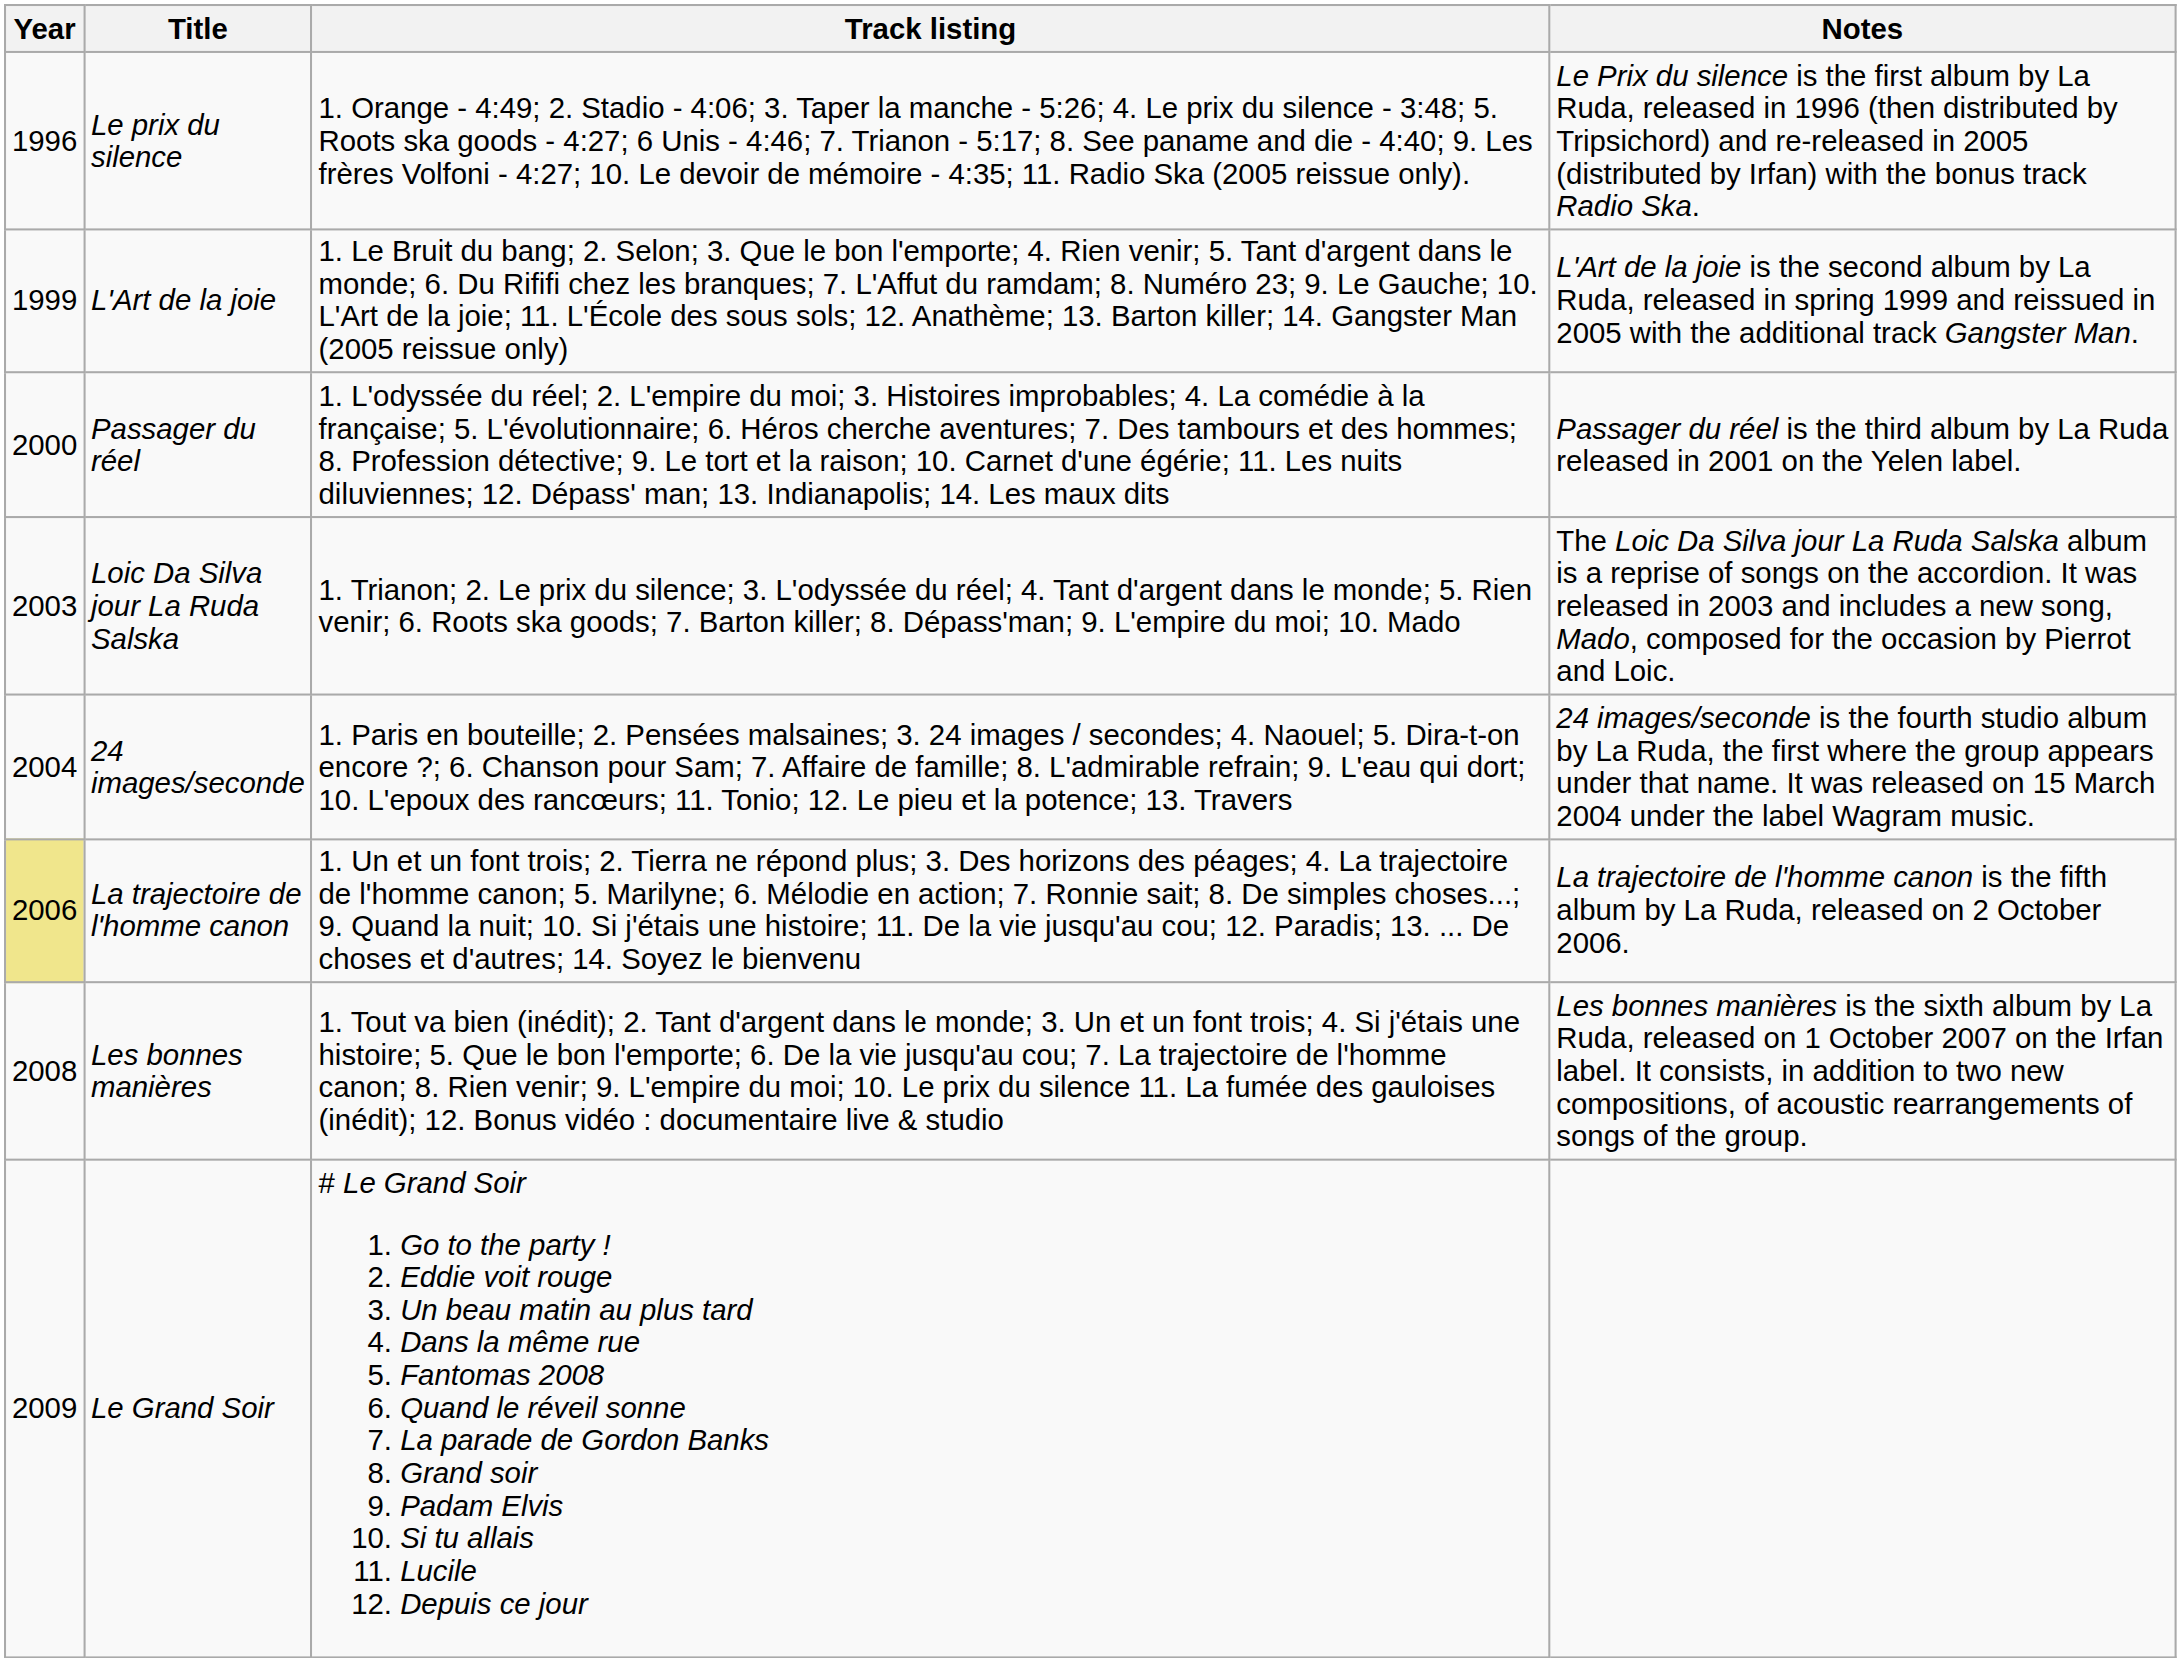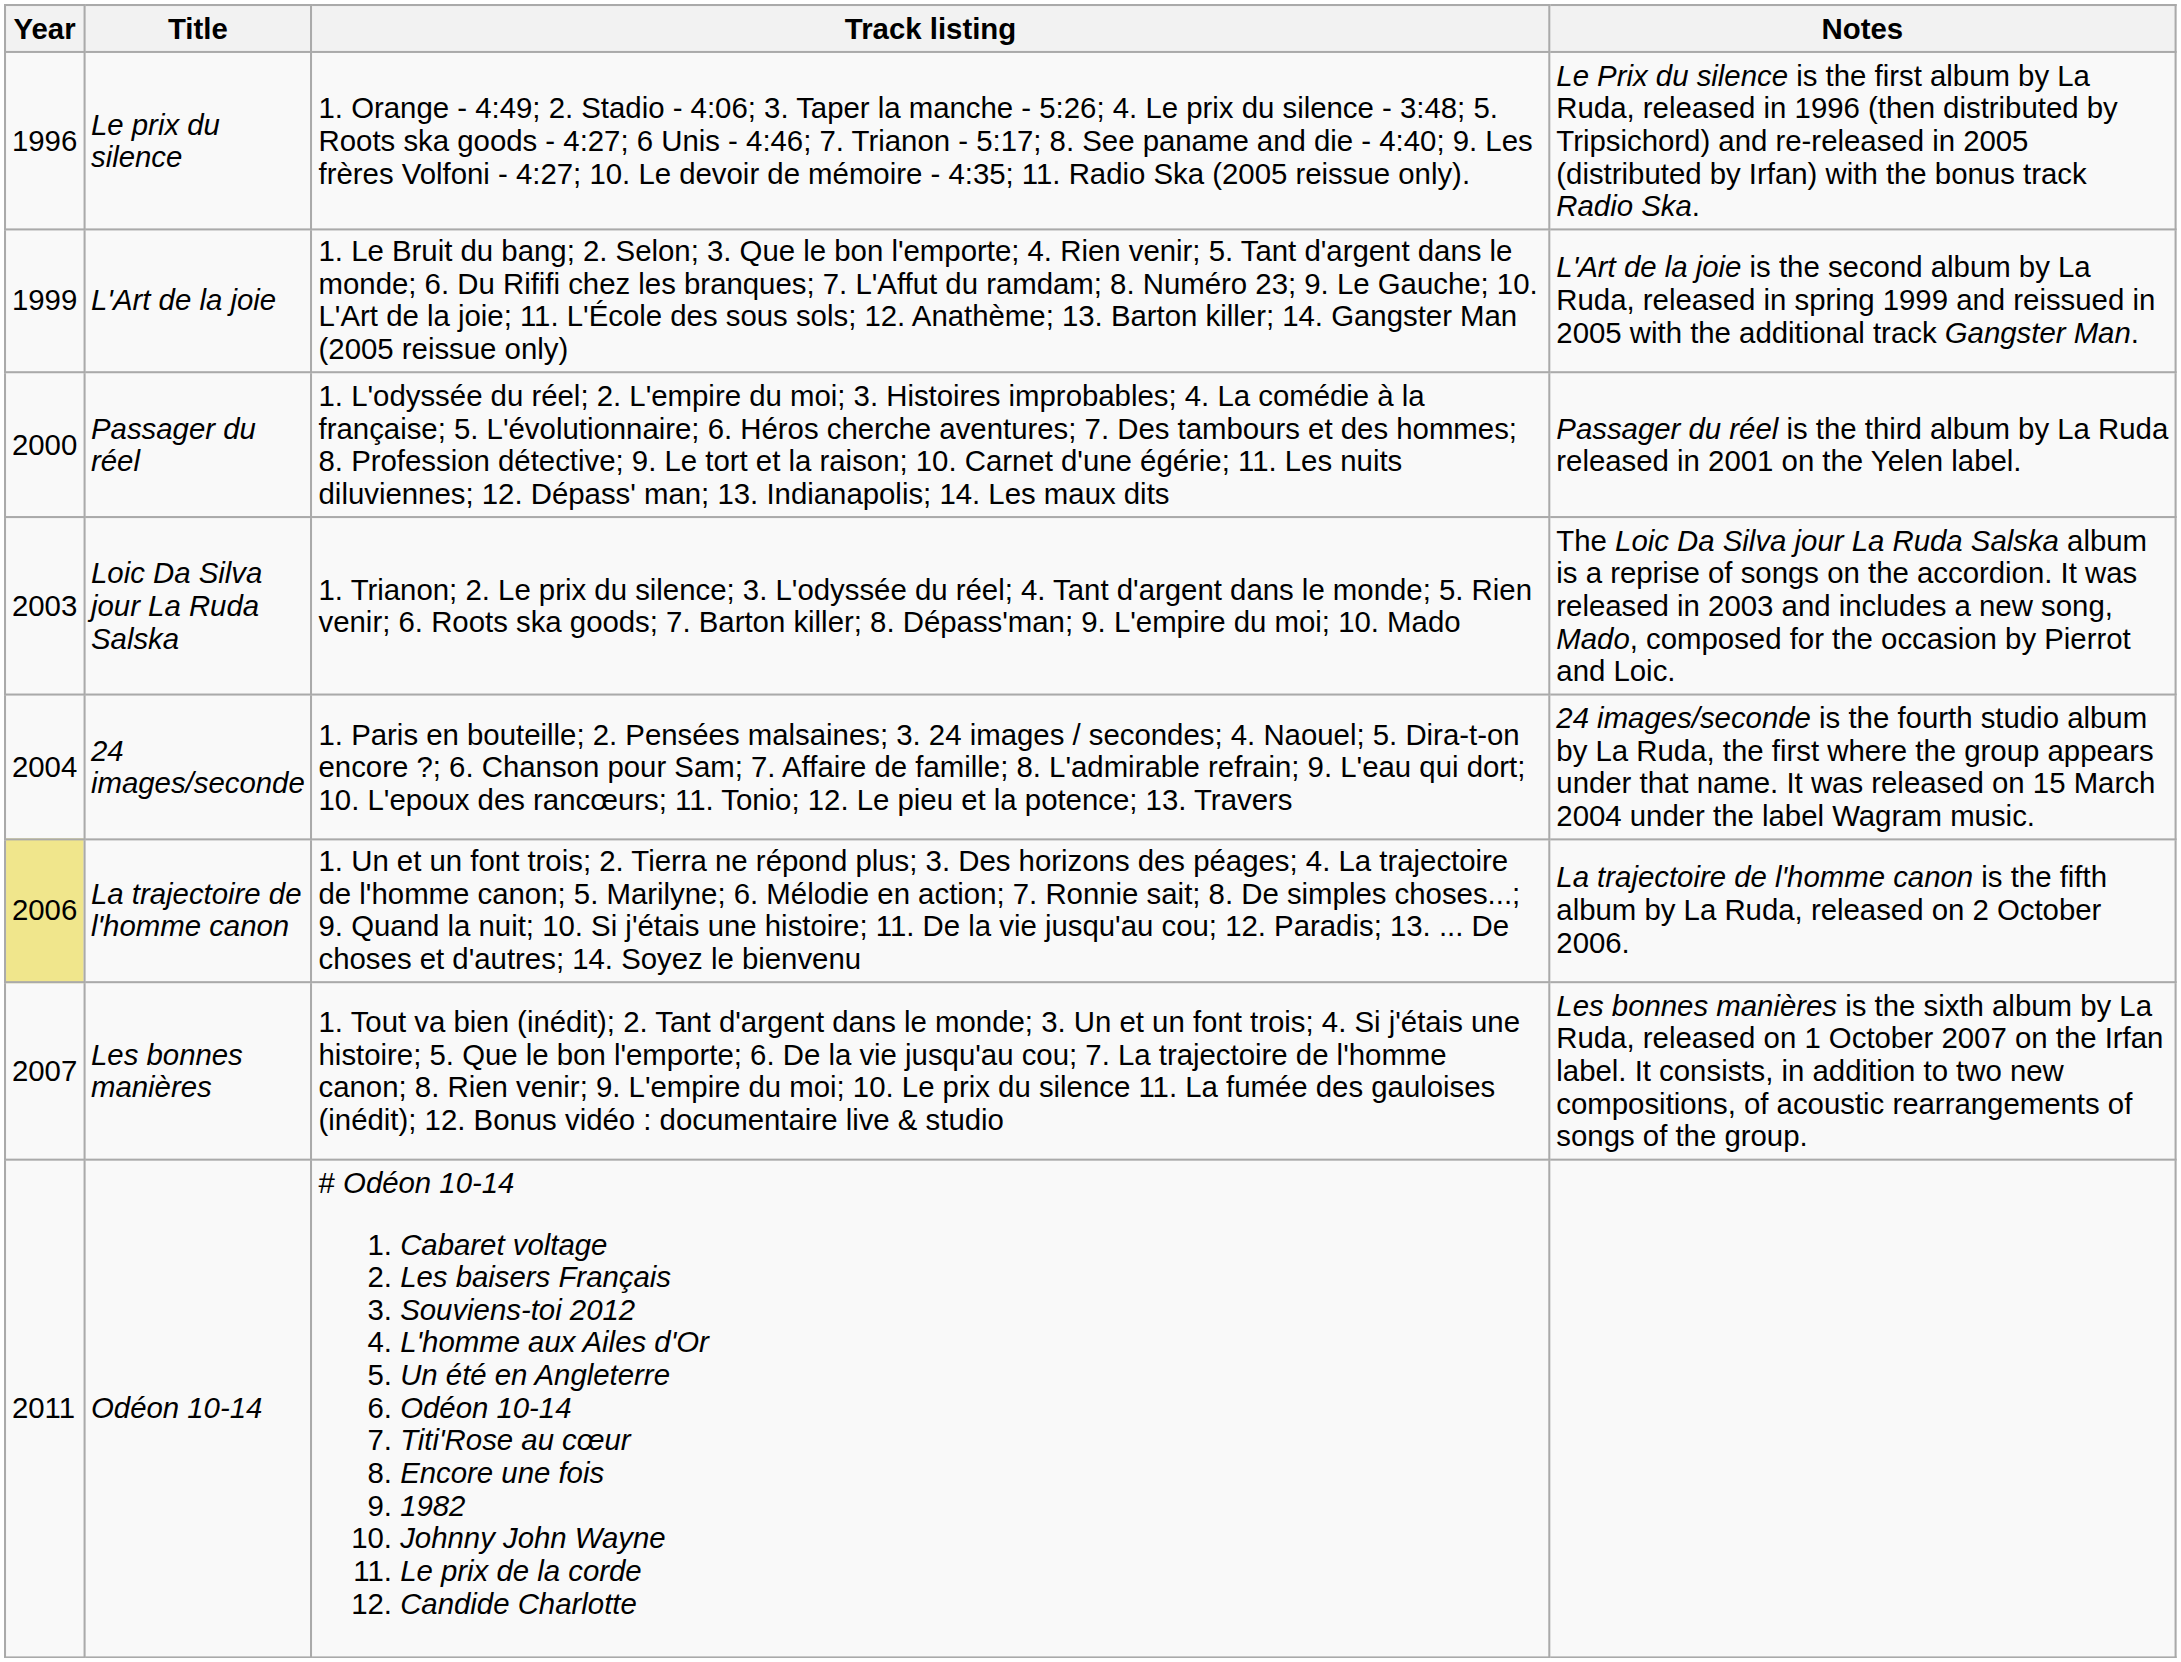(45, 1072) 2008 -> (45, 1072) 2007
- row: (182, 1408)
+ row: (177, 1408)
